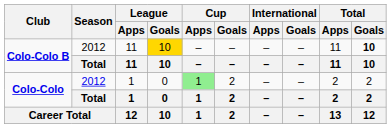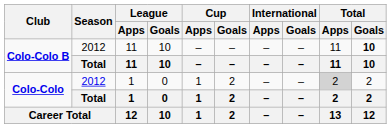(165, 47) gold background -> (165, 47) no background
(198, 82) lightgreen background -> (198, 82) no background
(335, 82) no background -> (335, 82) lightgrey background
